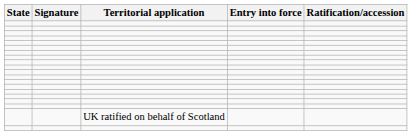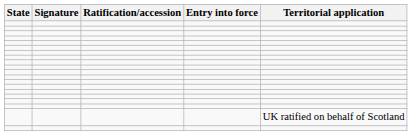columns swapped: (355, 12) <-> (154, 12)
